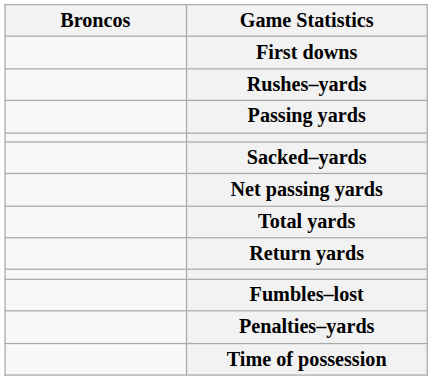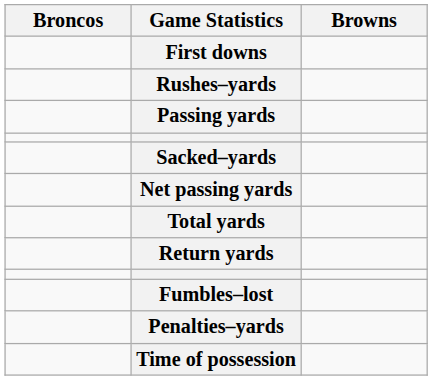+ column: (364, 20)
